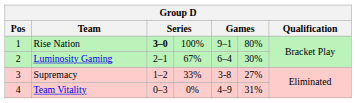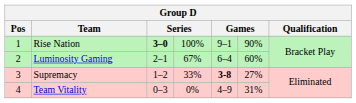(253, 43) 80% -> (253, 43) 90%
(253, 59) 30% -> (253, 59) 60%
(225, 74) normal -> (225, 74) bold
